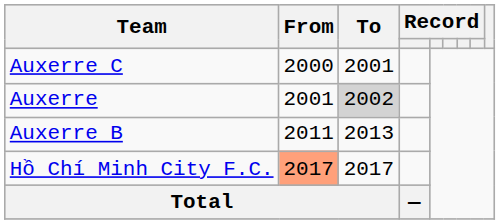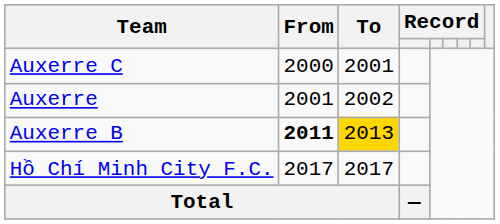(369, 100) lightgrey background -> (369, 100) no background
(309, 134) normal -> (309, 134) bold
(369, 134) no background -> (369, 134) gold background
(309, 168) lightsalmon background -> (309, 168) no background
